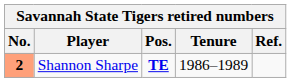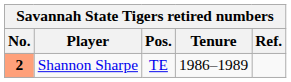(158, 65) bold -> (158, 65) normal
